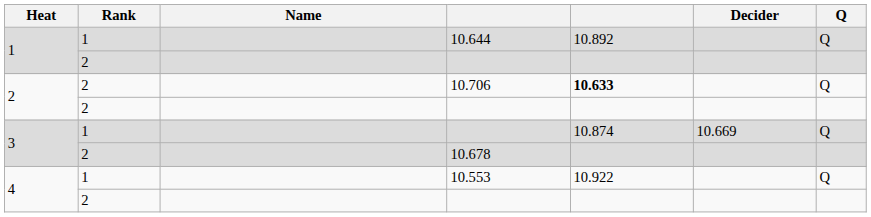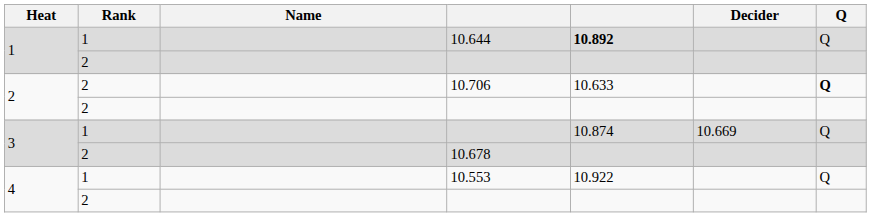(593, 39) normal -> (593, 39) bold
(593, 85) bold -> (593, 85) normal
(825, 85) normal -> (825, 85) bold
